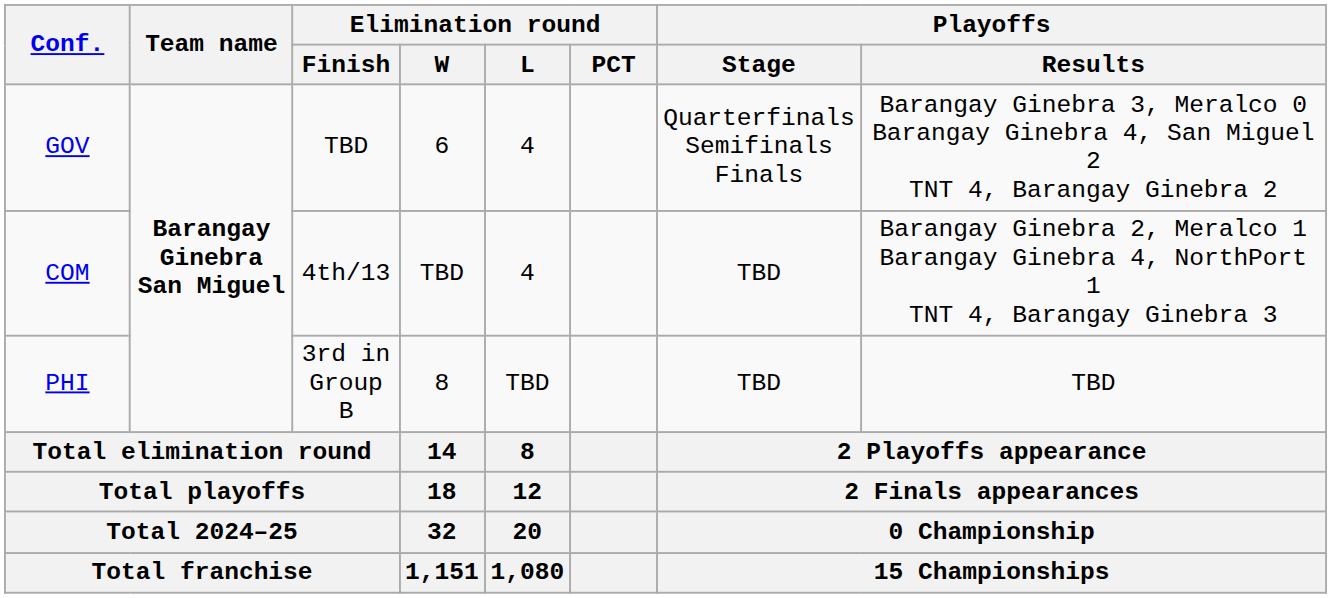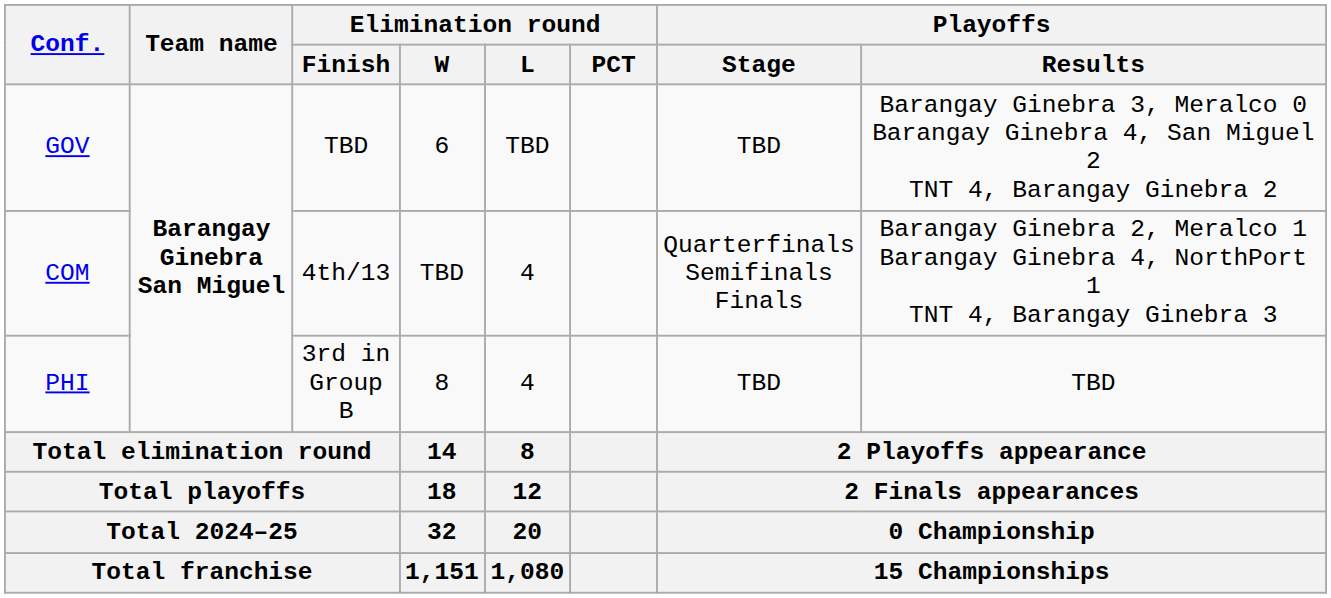(527, 148) 4 -> (527, 148) TBD
(759, 148) Quarterfinals Semifinals Finals -> (759, 148) TBD
(759, 273) TBD -> (759, 273) Quarterfinals Semifinals Finals
(527, 384) TBD -> (527, 384) 4
